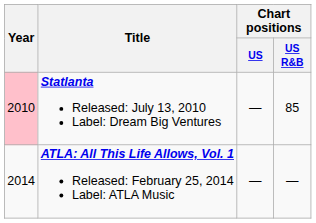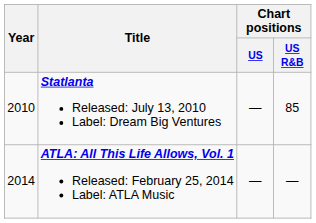(21, 108) pink background -> (21, 108) no background
